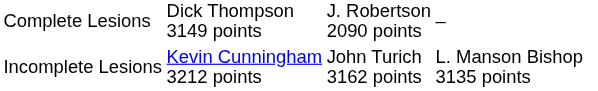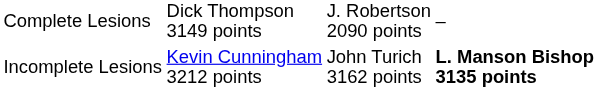(509, 67) normal -> (515, 67) bold
